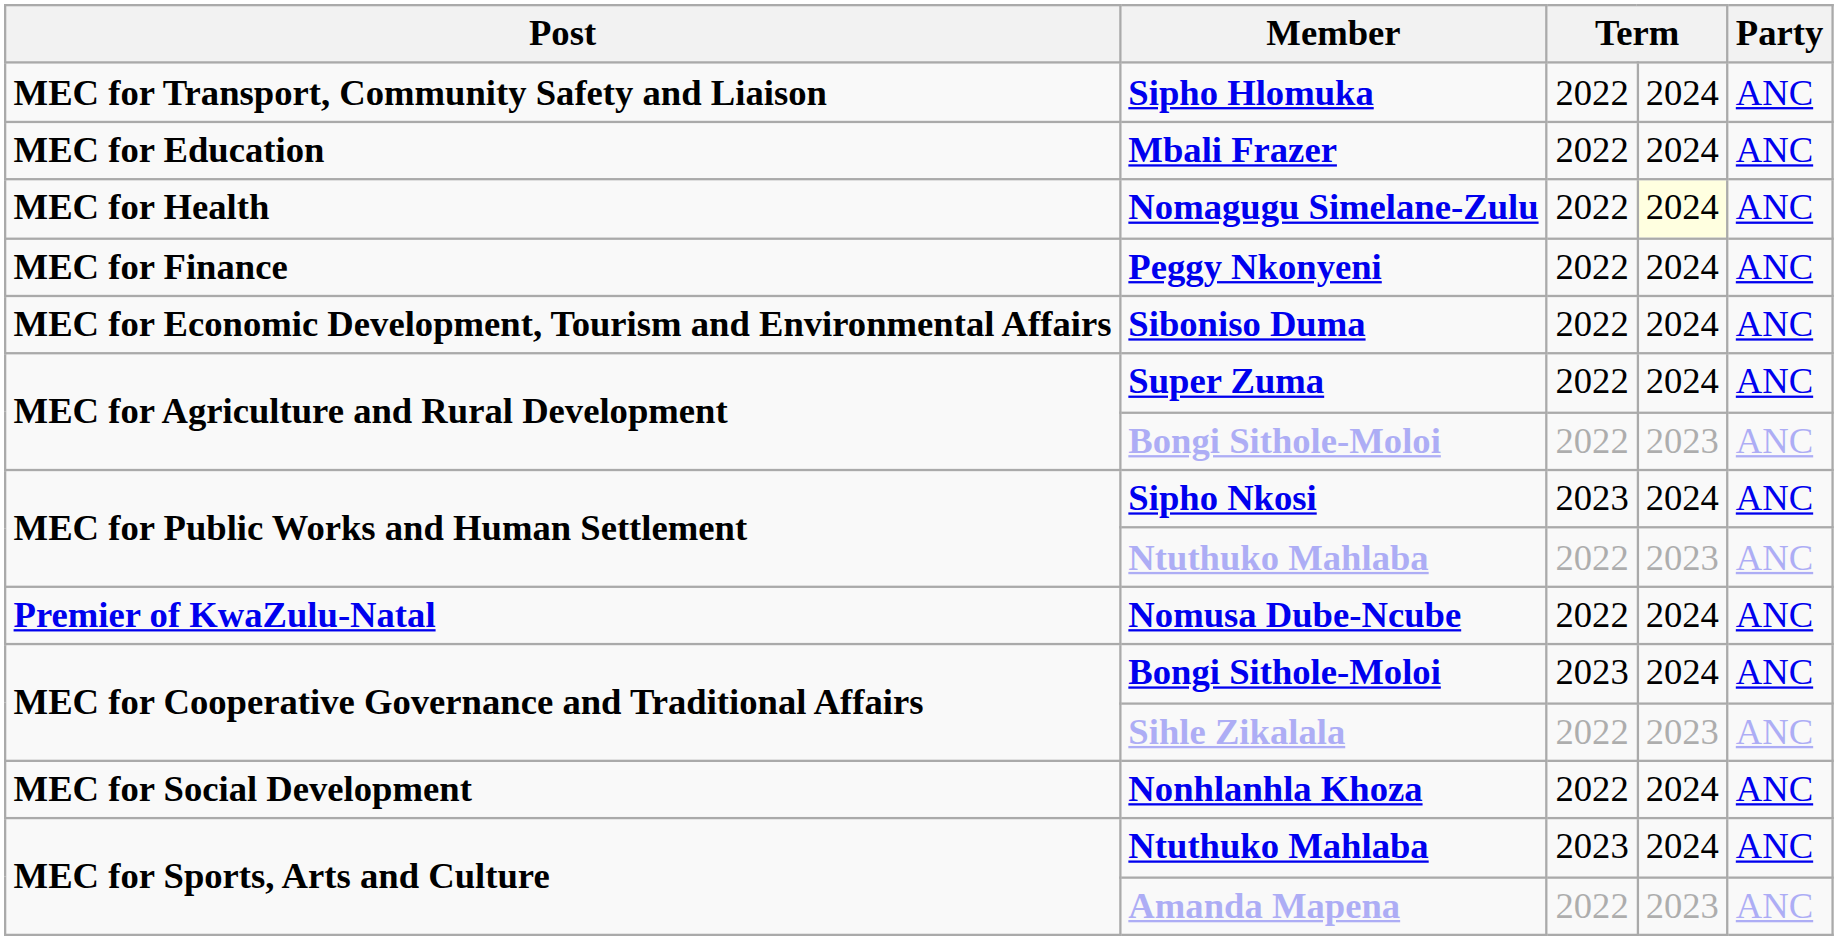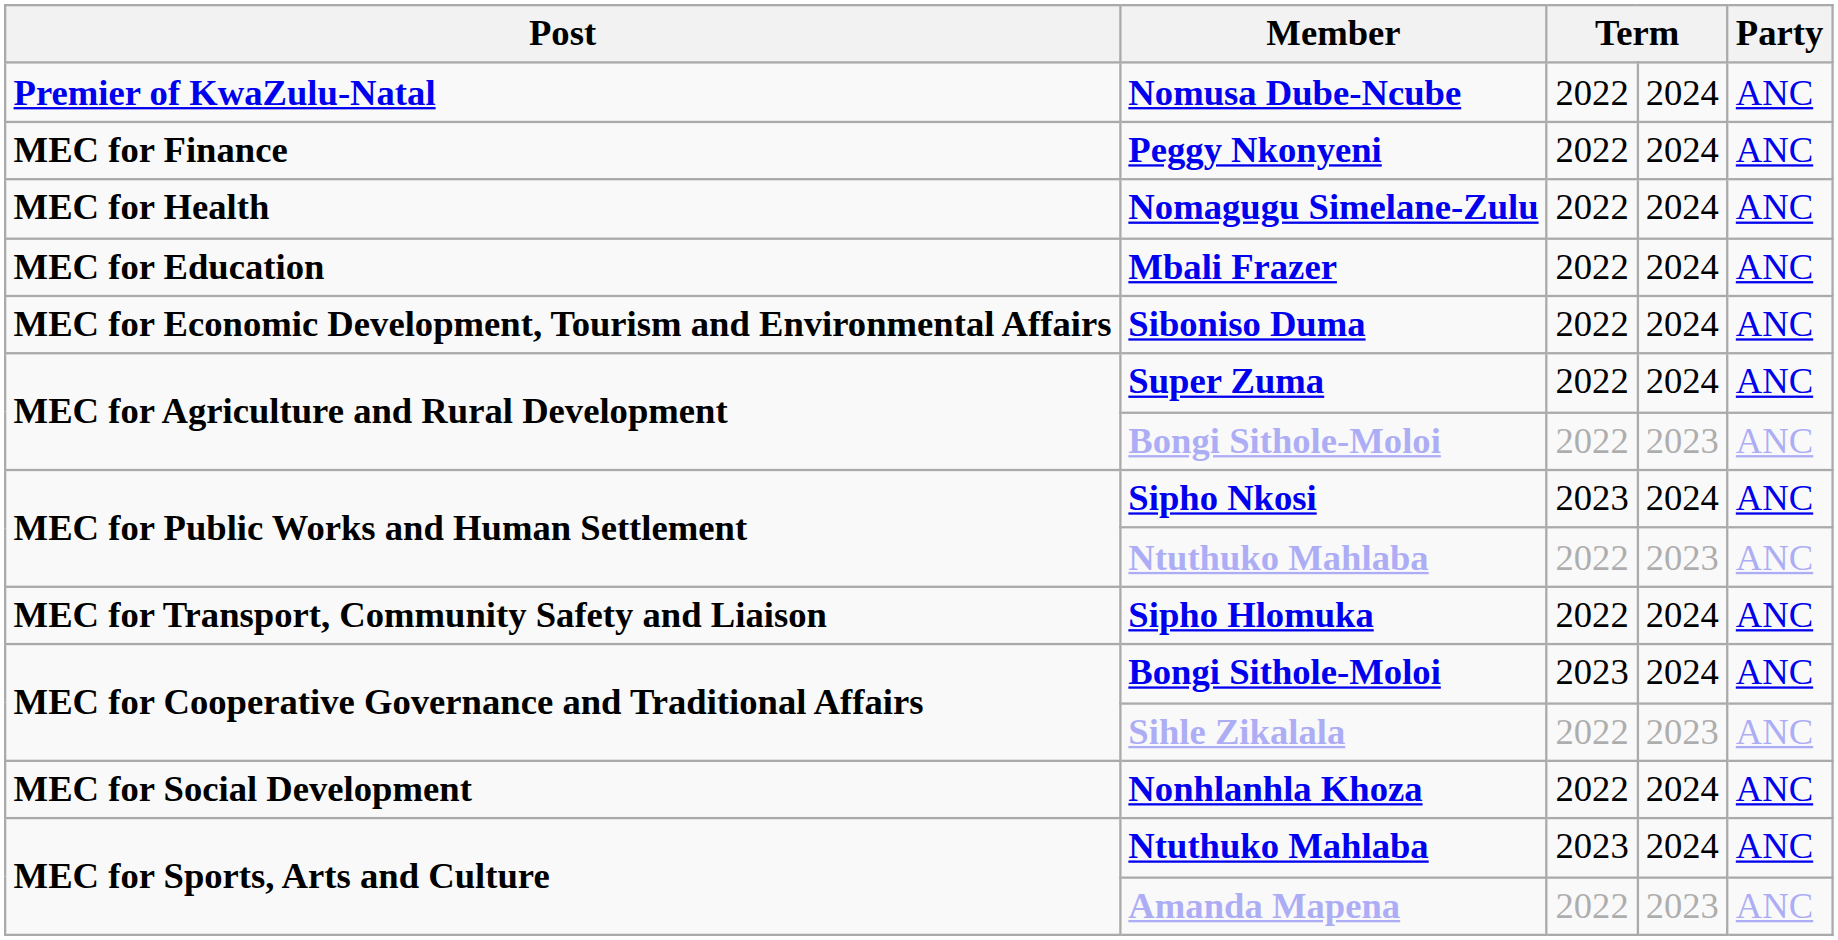rows swapped: (225, 614) <-> (420, 91)
rows swapped: (151, 265) <-> (169, 149)
(1682, 207) lightyellow background -> (1682, 207) no background
